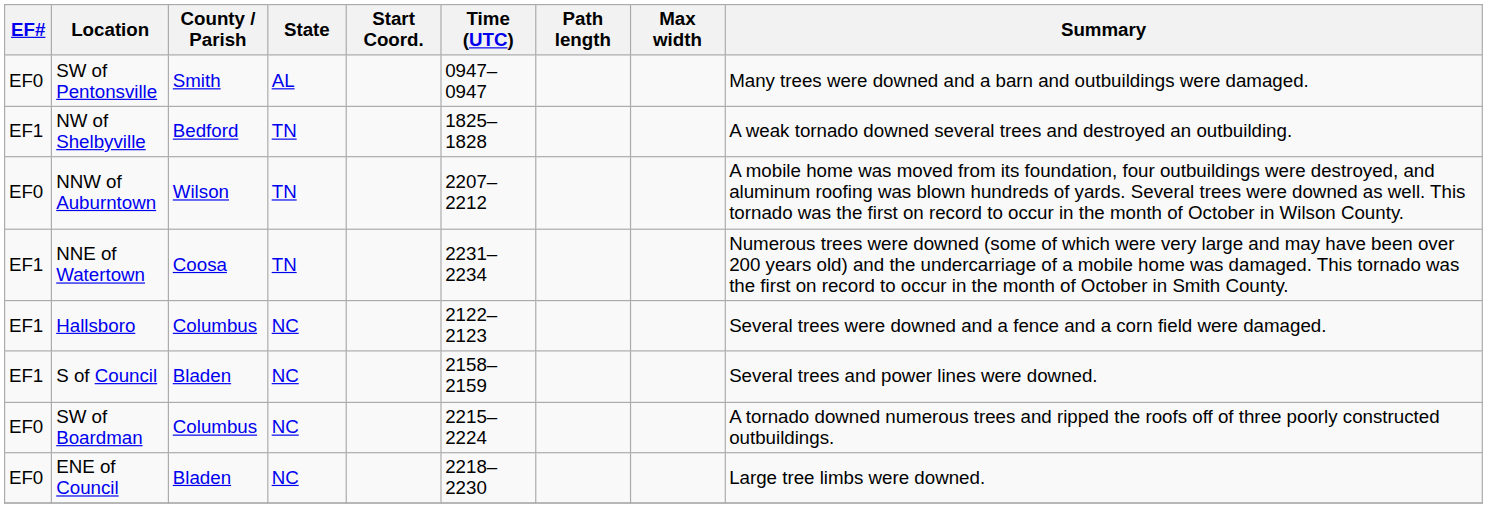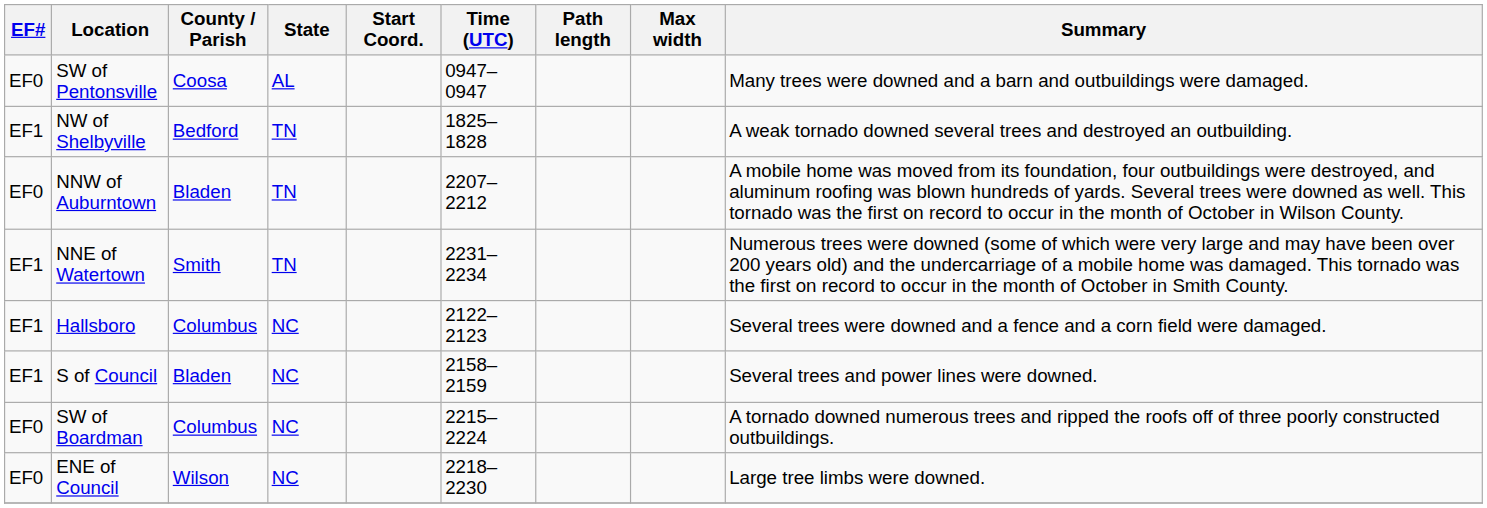(197, 80) Smith -> (200, 80) Coosa
(201, 192) Wilson -> (202, 192) Bladen
(200, 264) Coosa -> (197, 264) Smith
(202, 477) Bladen -> (201, 477) Wilson
